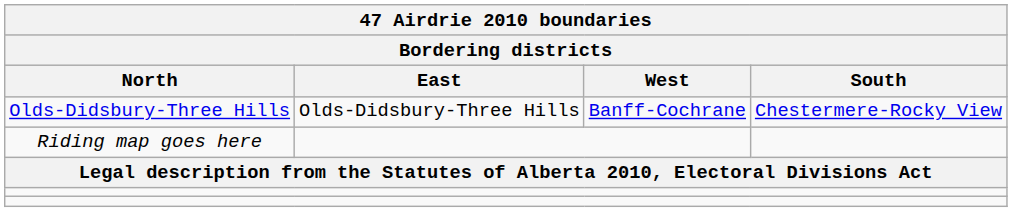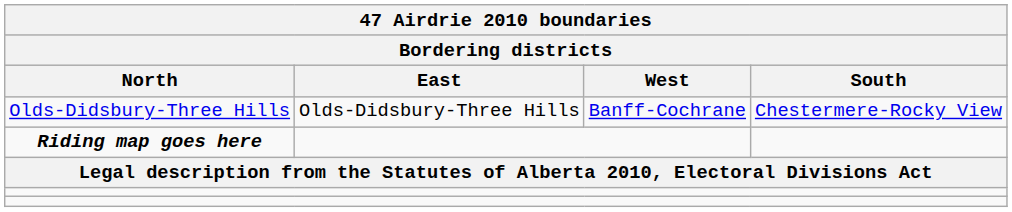(150, 142) normal -> (150, 142) bold
